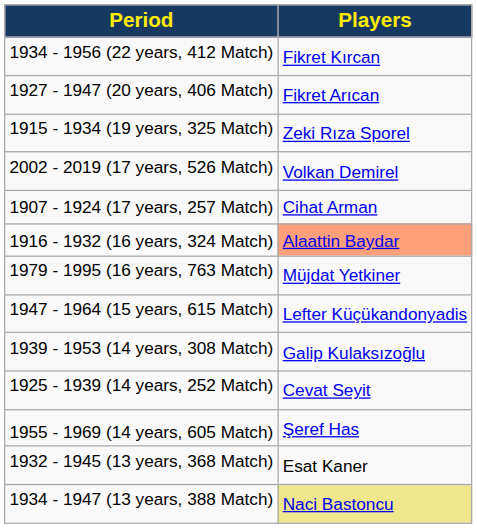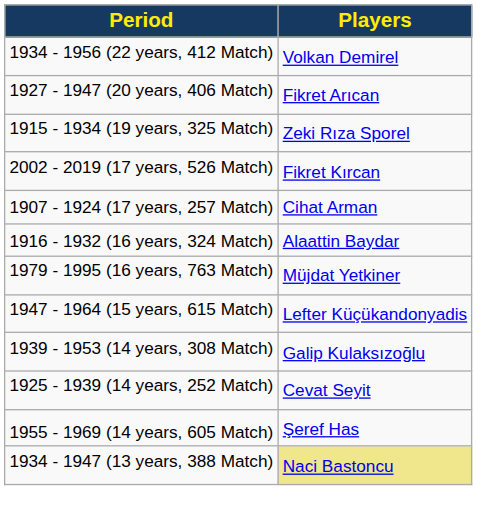(331, 57) Fikret Kırcan -> (341, 56) Volkan Demirel
(341, 171) Volkan Demirel -> (331, 172) Fikret Kırcan
(341, 239) lightsalmon background -> (341, 239) no background
- row: (141, 461)
